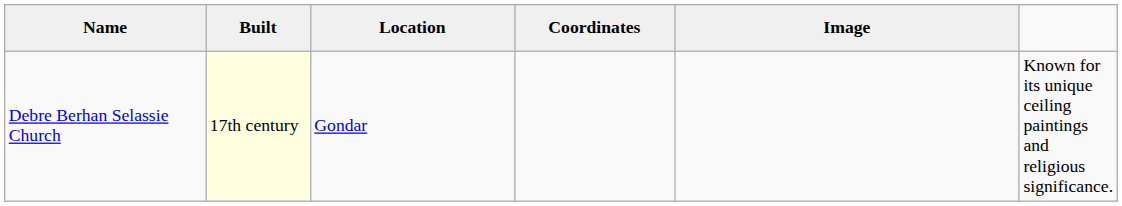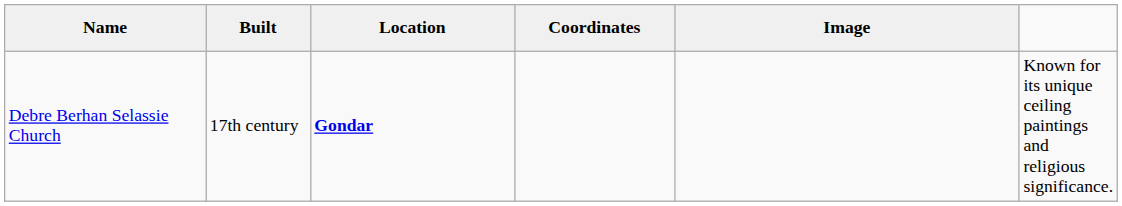(254, 125) lightyellow background -> (254, 125) no background
(341, 125) normal -> (344, 125) bold
